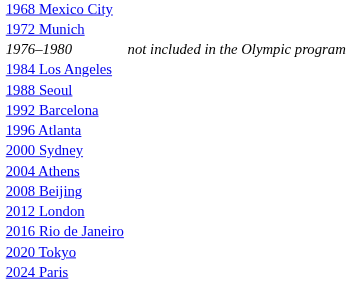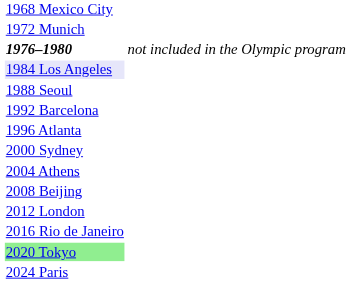(39, 49) normal -> (39, 49) bold
(59, 69) no background -> (59, 69) lavender background
(41, 251) no background -> (41, 251) lightgreen background
